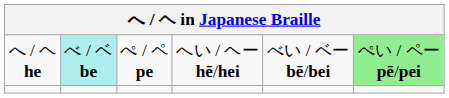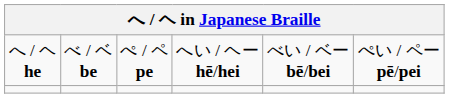(89, 60) paleturquoise background -> (89, 60) no background
(399, 60) lightgreen background -> (399, 60) no background
